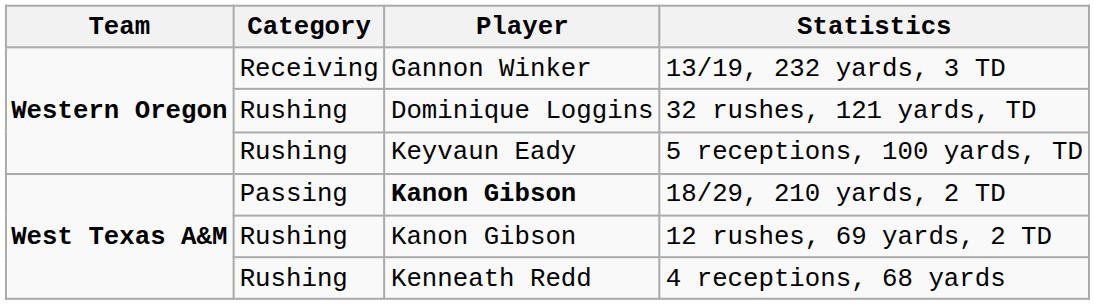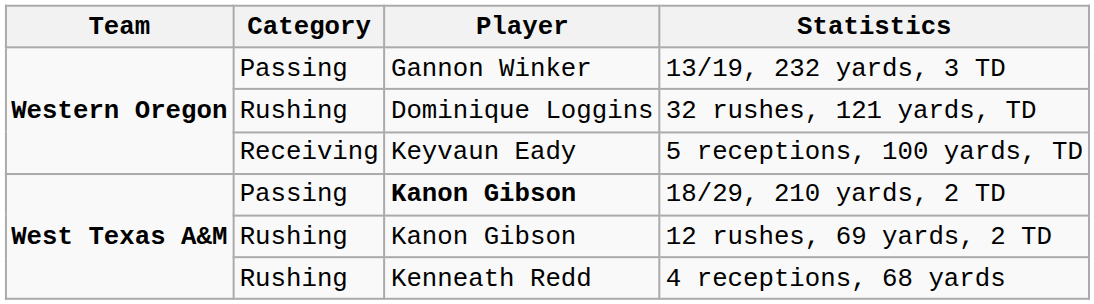(309, 69) Receiving -> (294, 69) Passing
(294, 153) Rushing -> (309, 153) Receiving
